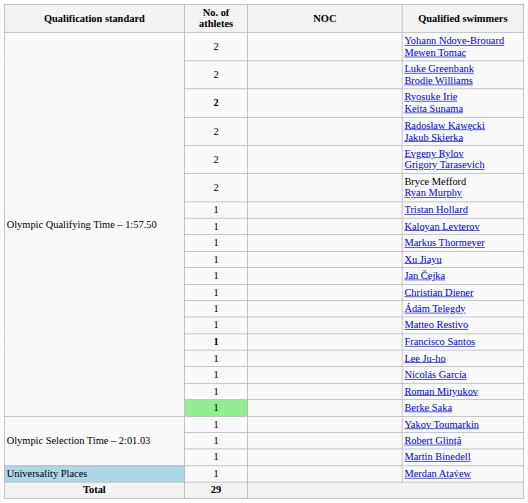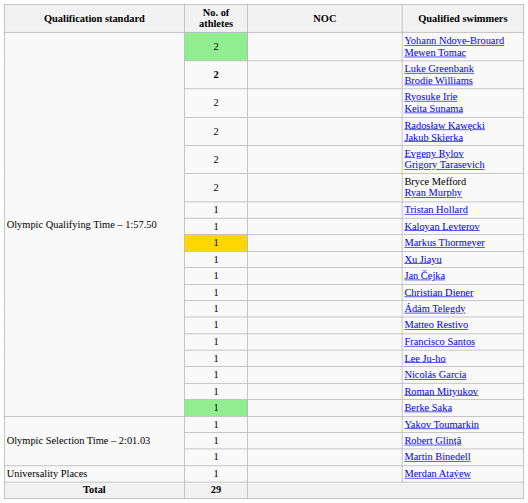(216, 46) no background -> (216, 46) lightgreen background
(216, 74) normal -> (216, 74) bold
(216, 103) bold -> (216, 103) normal
(216, 243) no background -> (216, 243) gold background
(216, 342) bold -> (216, 342) normal
(47, 474) lightblue background -> (47, 474) no background
